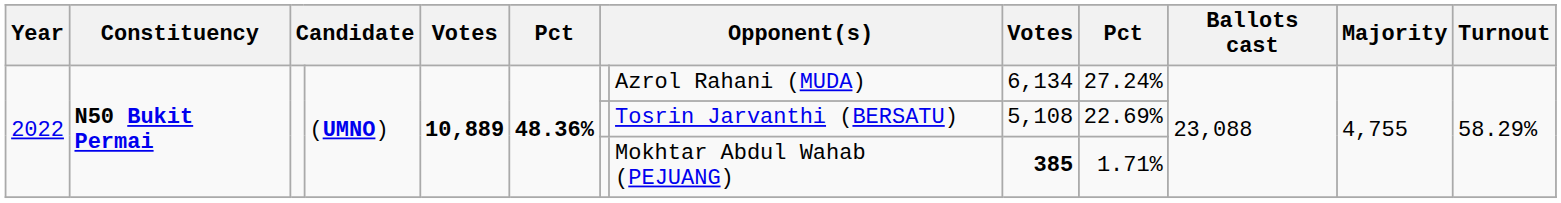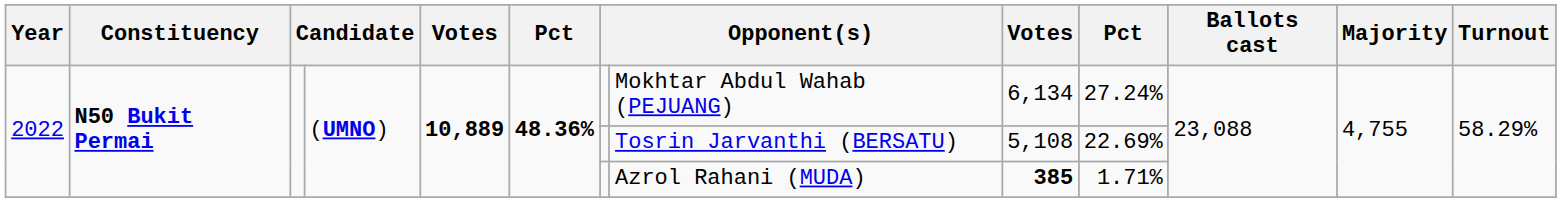(740, 83) Azrol Rahani (MUDA) -> (740, 96) Mokhtar Abdul Wahab (PEJUANG)
(740, 166) Mokhtar Abdul Wahab (PEJUANG) -> (740, 179) Azrol Rahani (MUDA)
